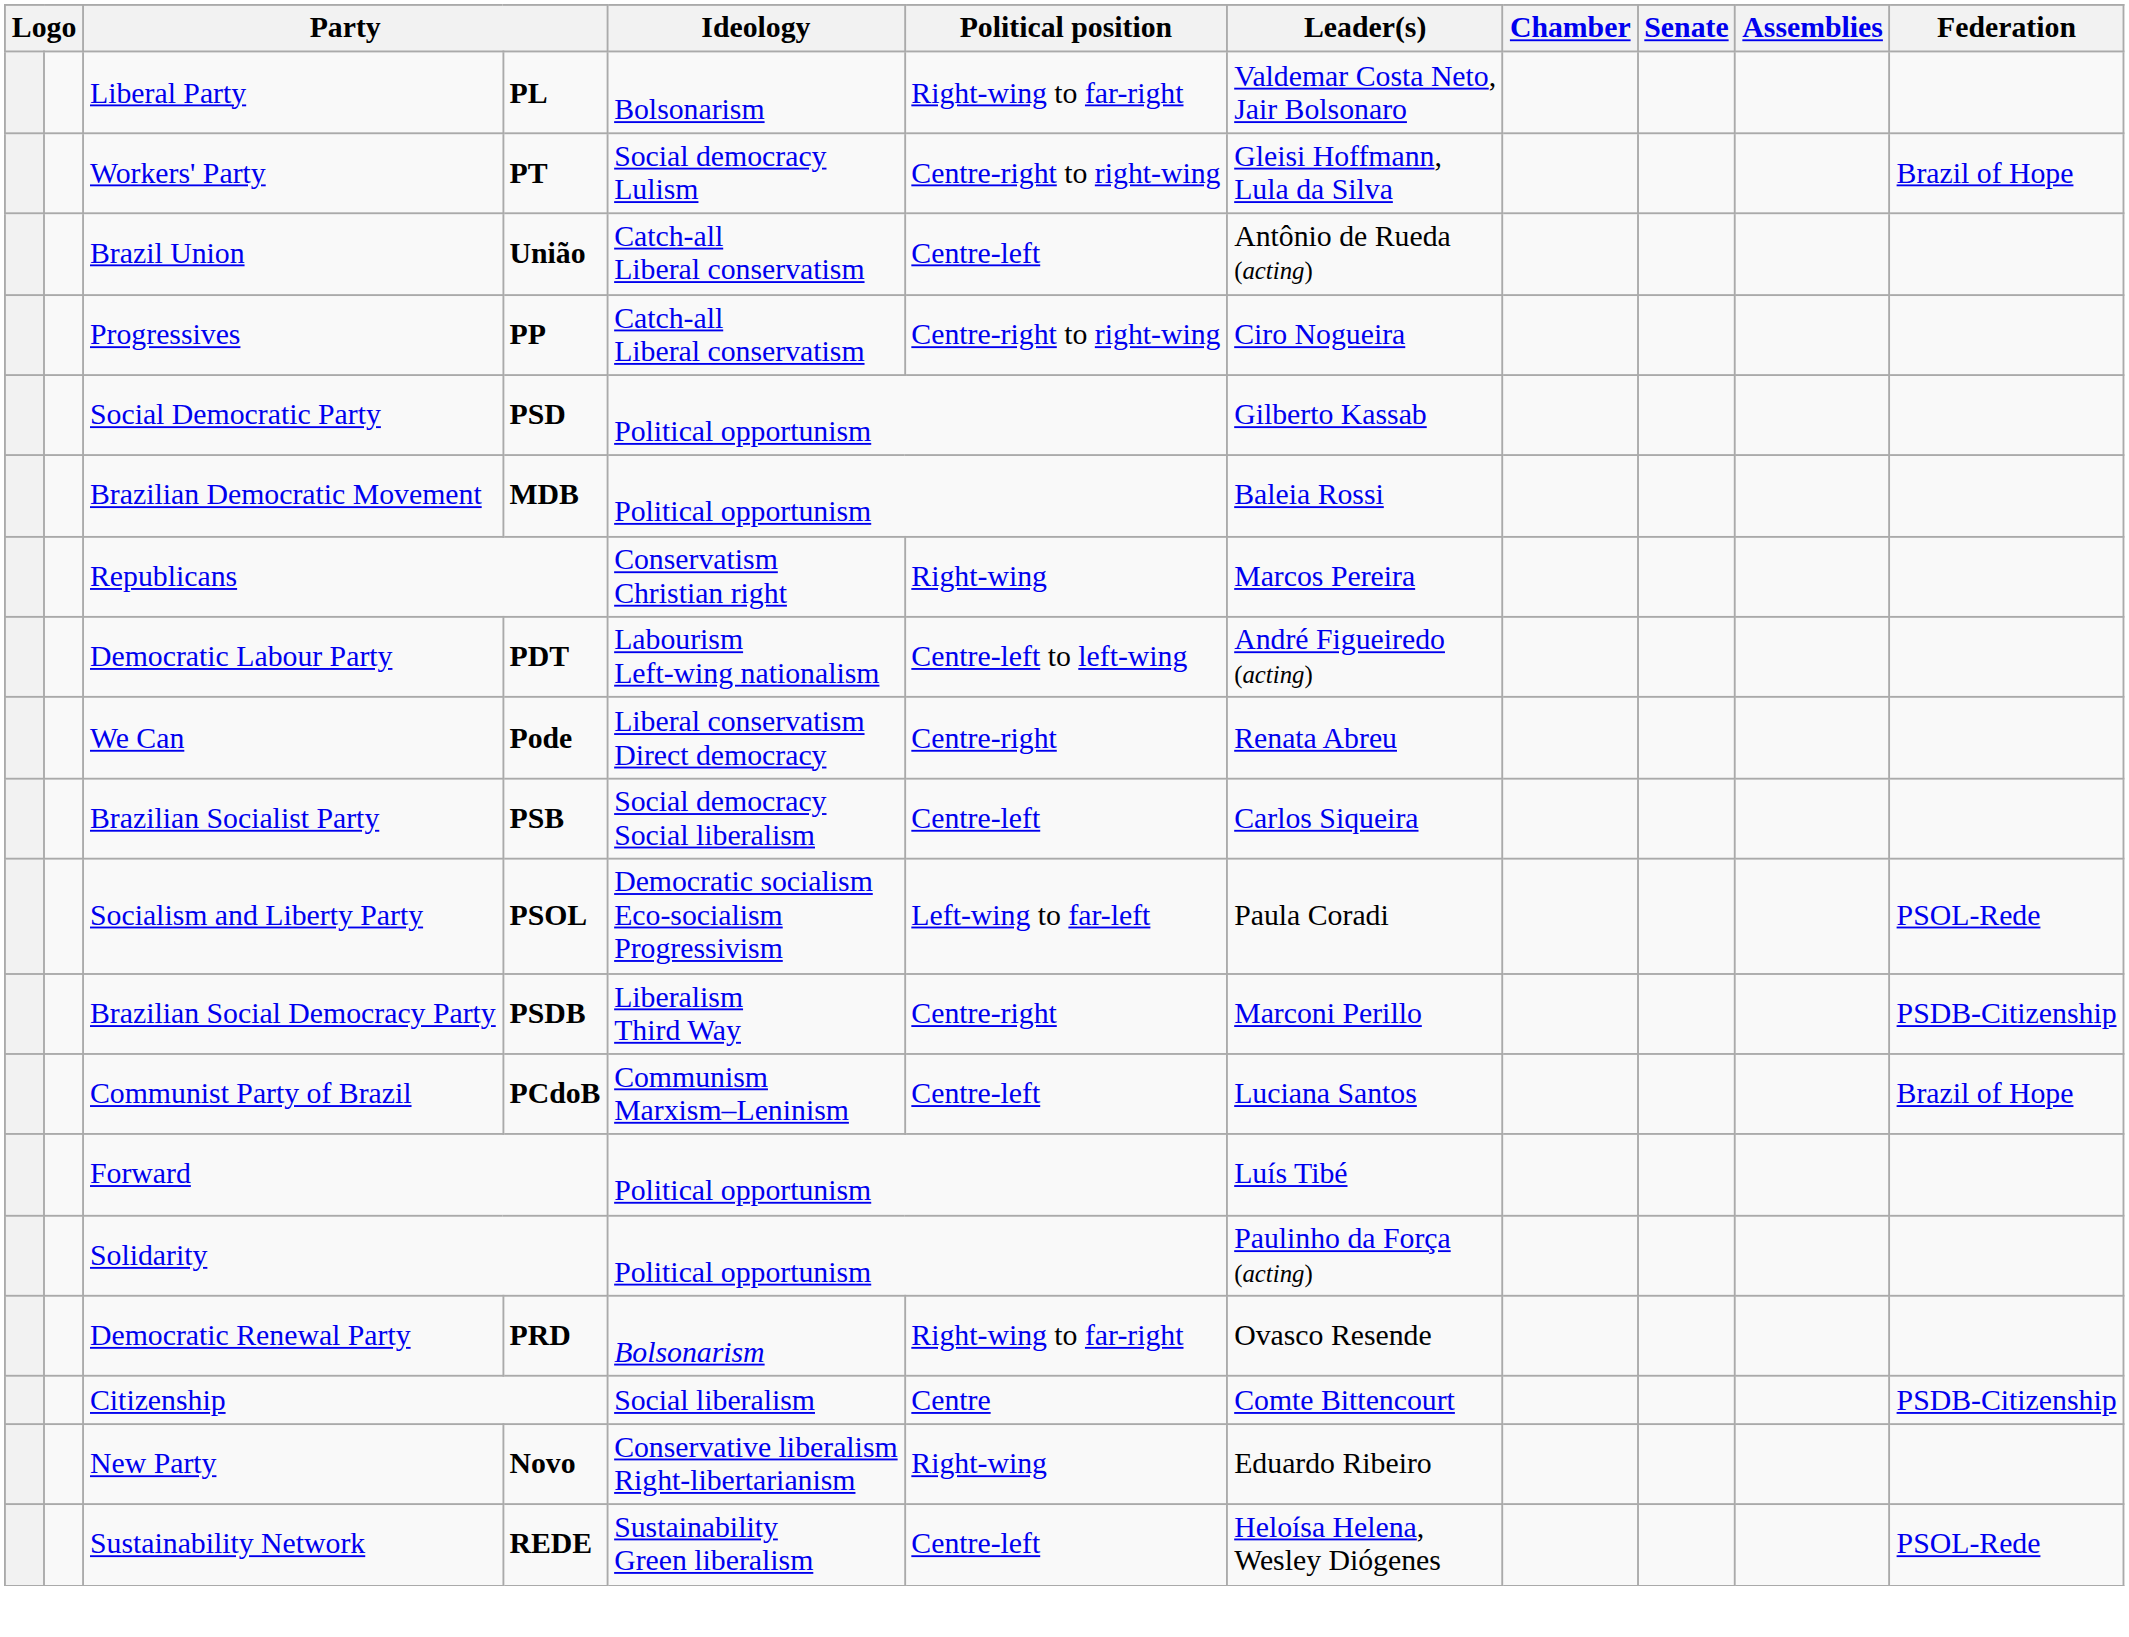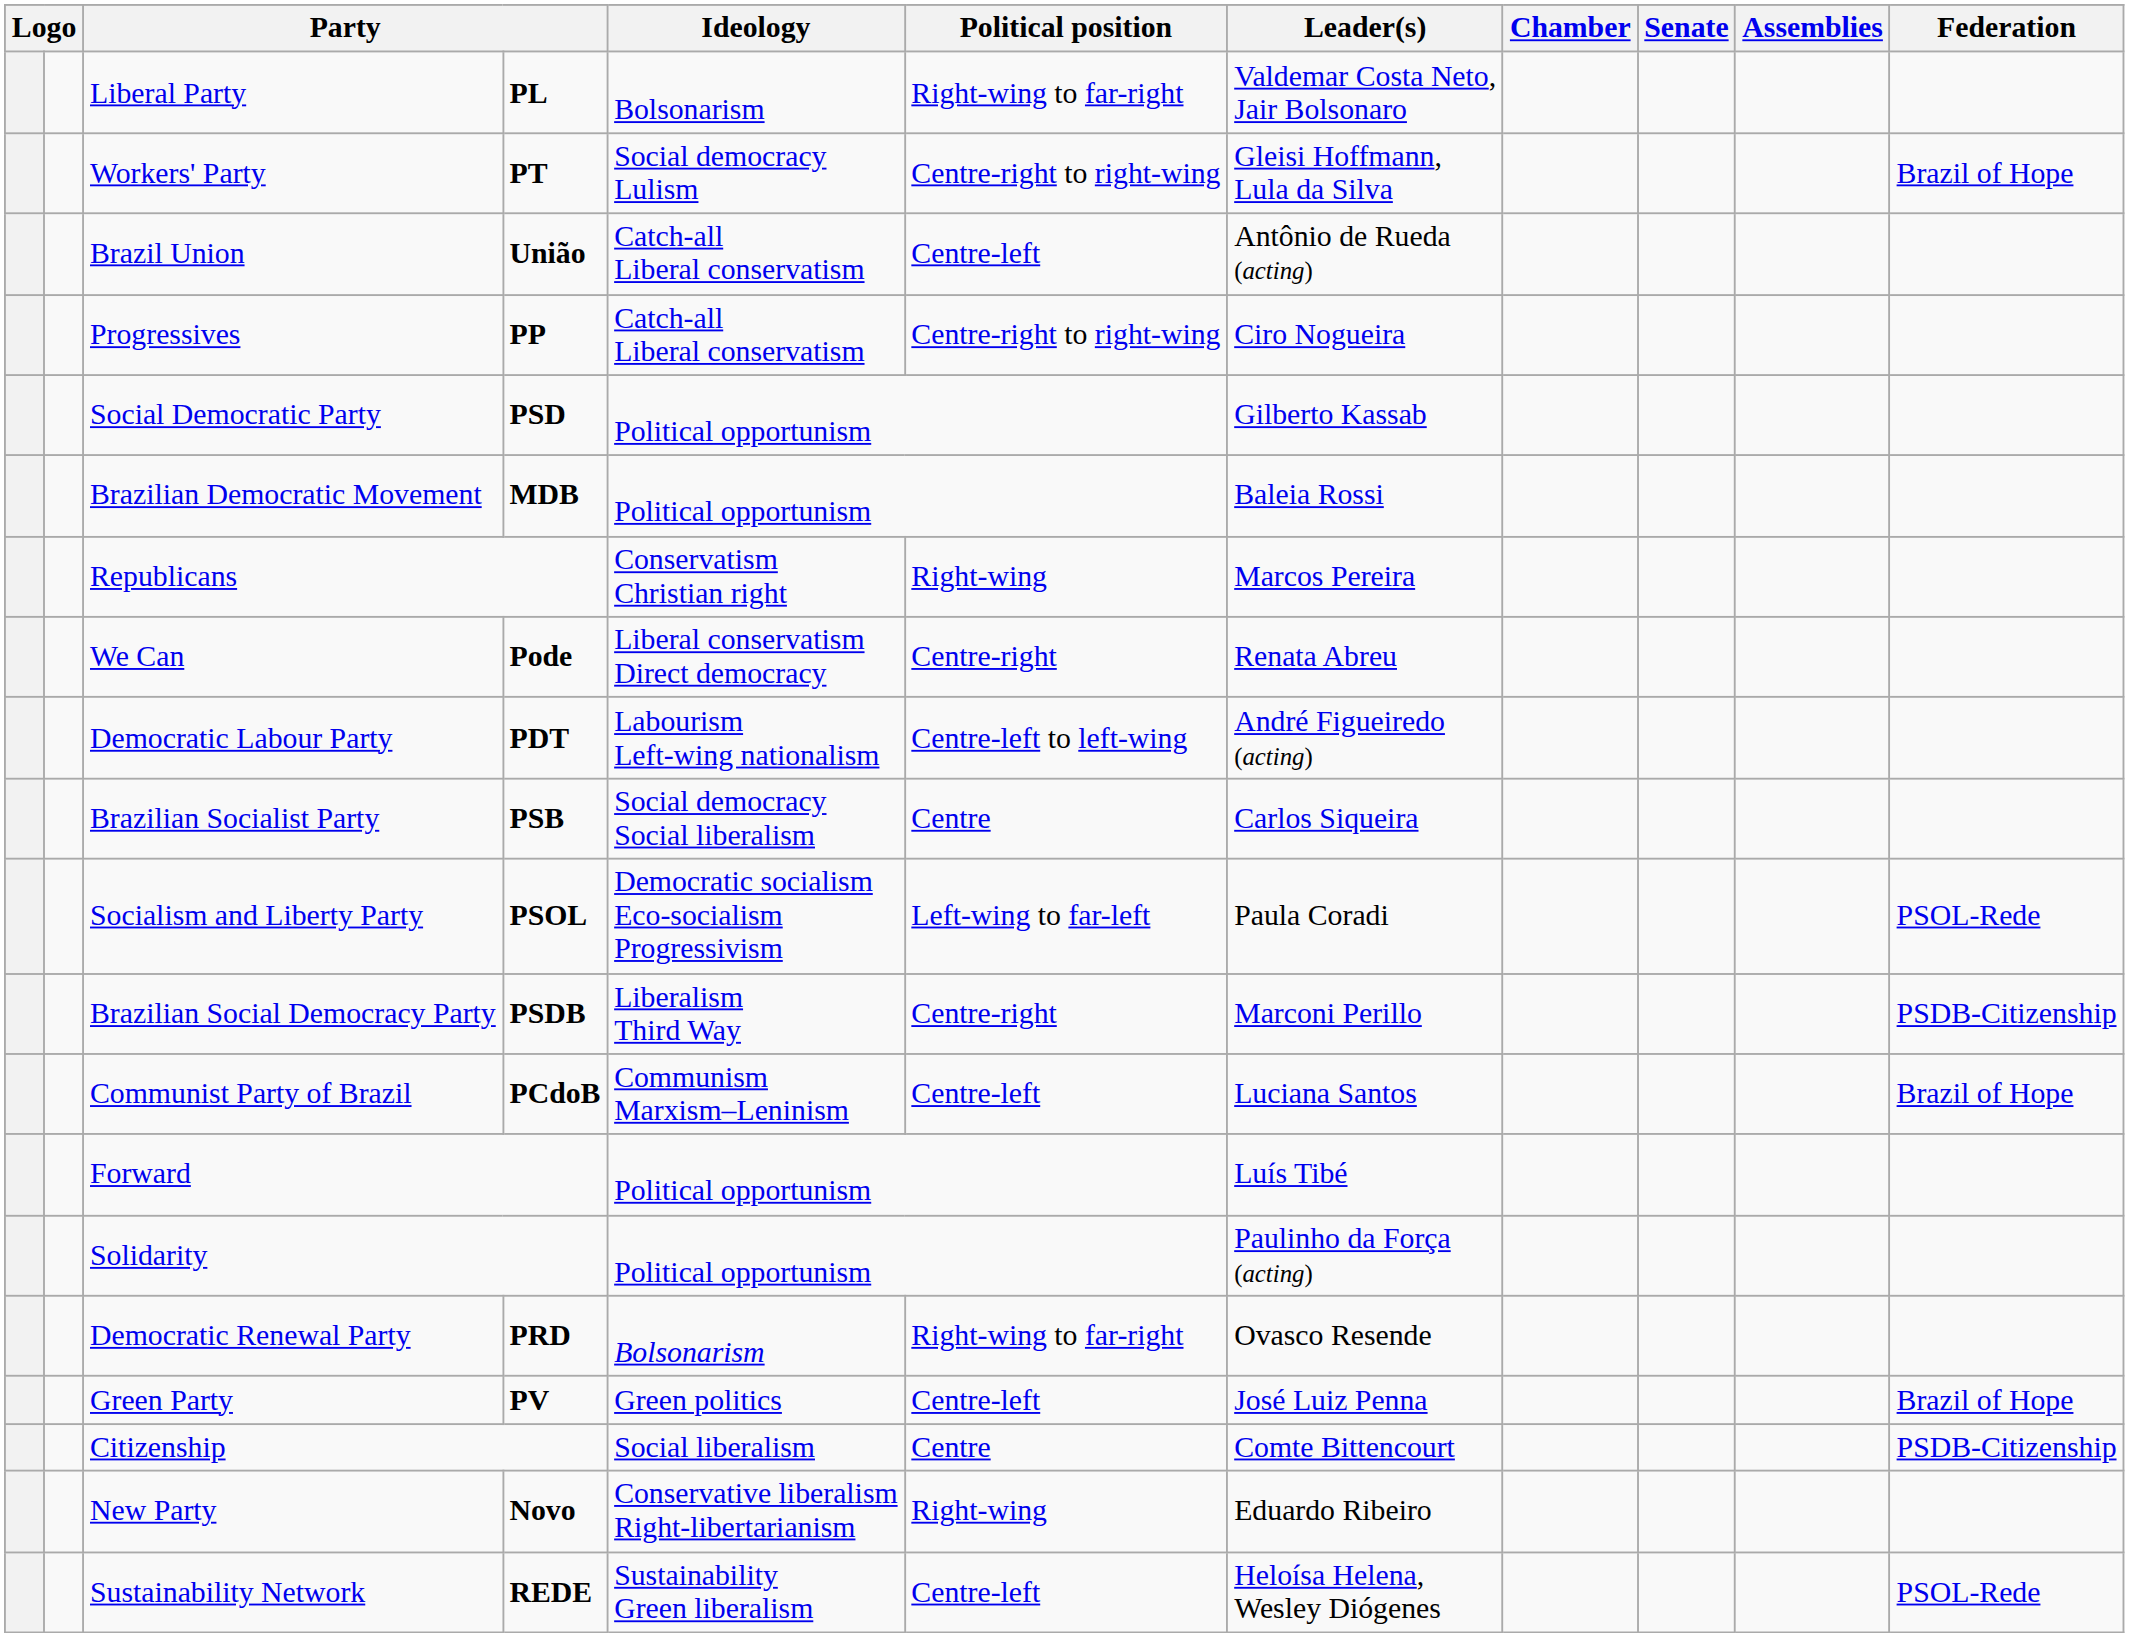rows swapped: (241, 656) <-> (137, 737)
(976, 818) Centre-left -> (951, 818) Centre
+ row: (161, 1399)
